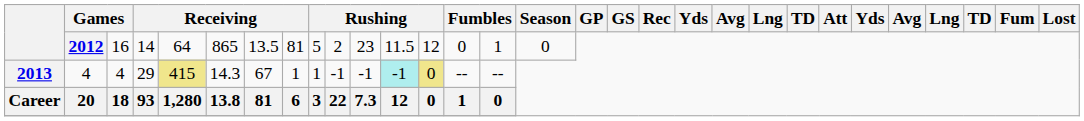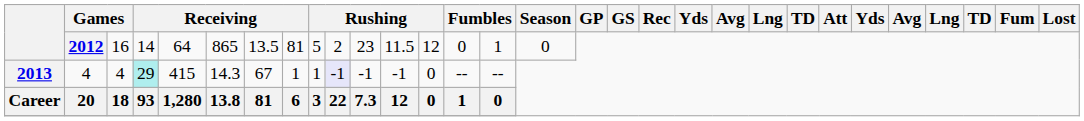(146, 73) no background -> (146, 73) paleturquoise background
(182, 73) khaki background -> (182, 73) no background
(338, 73) no background -> (338, 73) lavender background
(399, 73) paleturquoise background -> (399, 73) no background
(431, 73) khaki background -> (431, 73) no background
